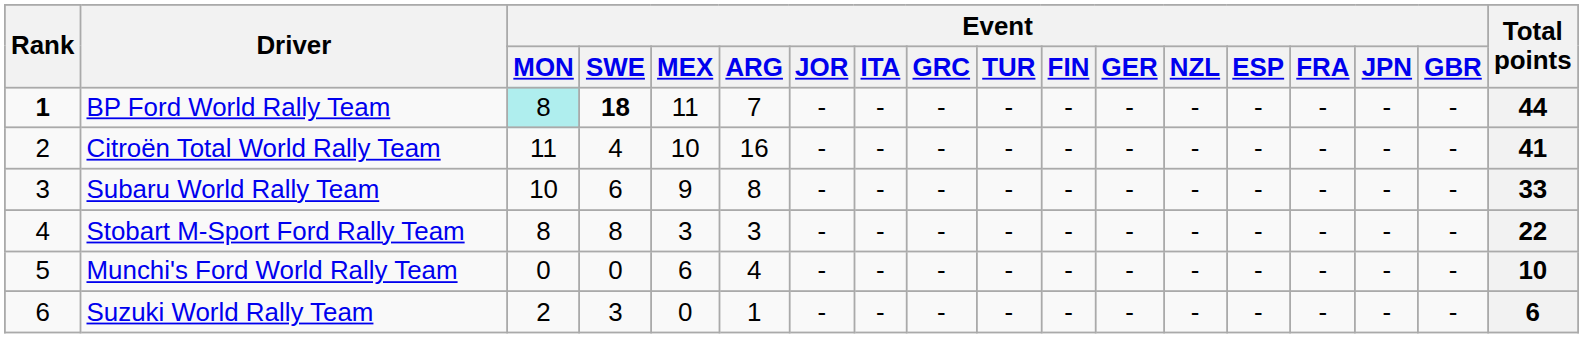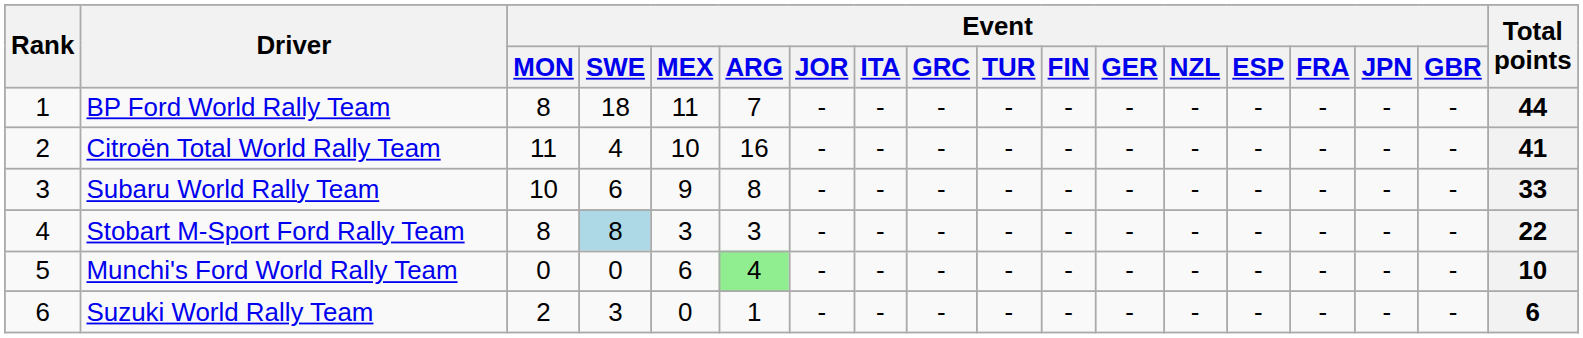(43, 108) bold -> (43, 108) normal
(544, 108) paleturquoise background -> (544, 108) no background
(615, 108) bold -> (615, 108) normal
(615, 231) no background -> (615, 231) lightblue background
(754, 271) no background -> (754, 271) lightgreen background
